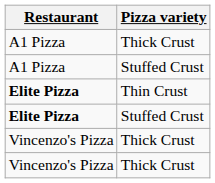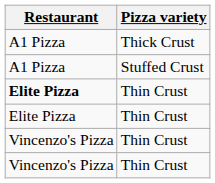(44, 115) bold -> (42, 115) normal
(162, 115) Stuffed Crust -> (154, 115) Thin Crust
(158, 140) Thick Crust -> (154, 140) Thin Crust
(158, 165) Thick Crust -> (154, 165) Thin Crust
